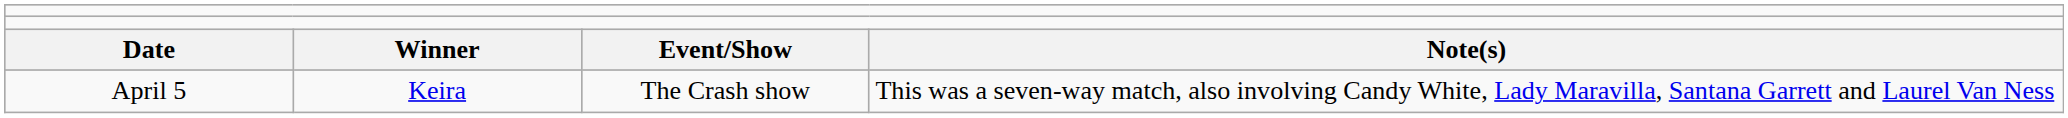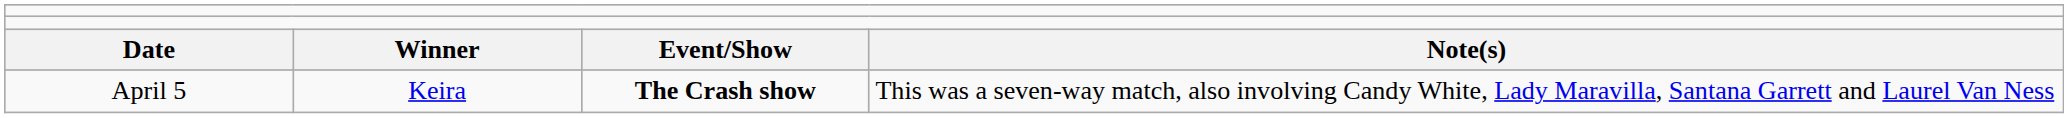(725, 90) normal -> (725, 90) bold
